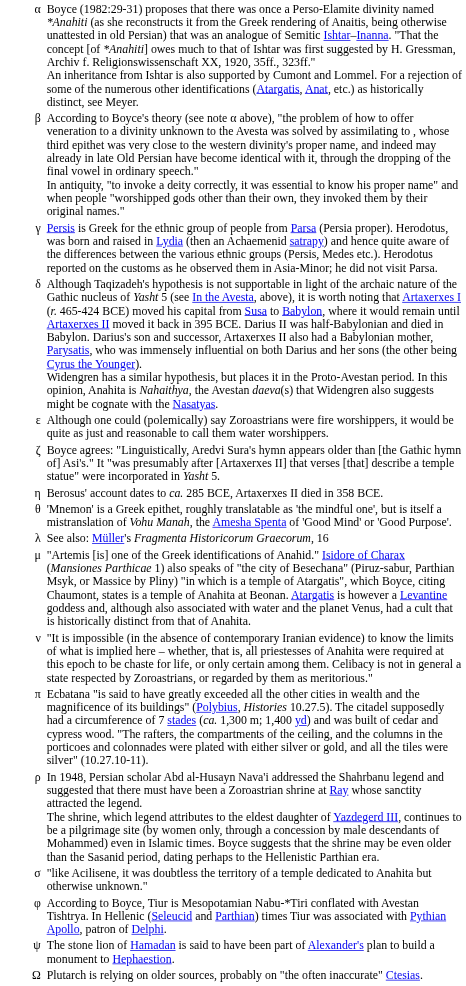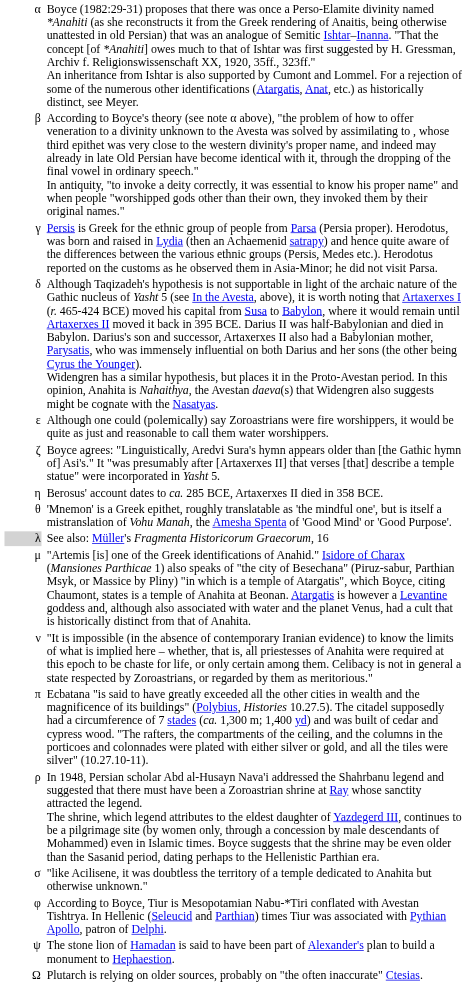(38, 538) no background -> (38, 538) lightgrey background
